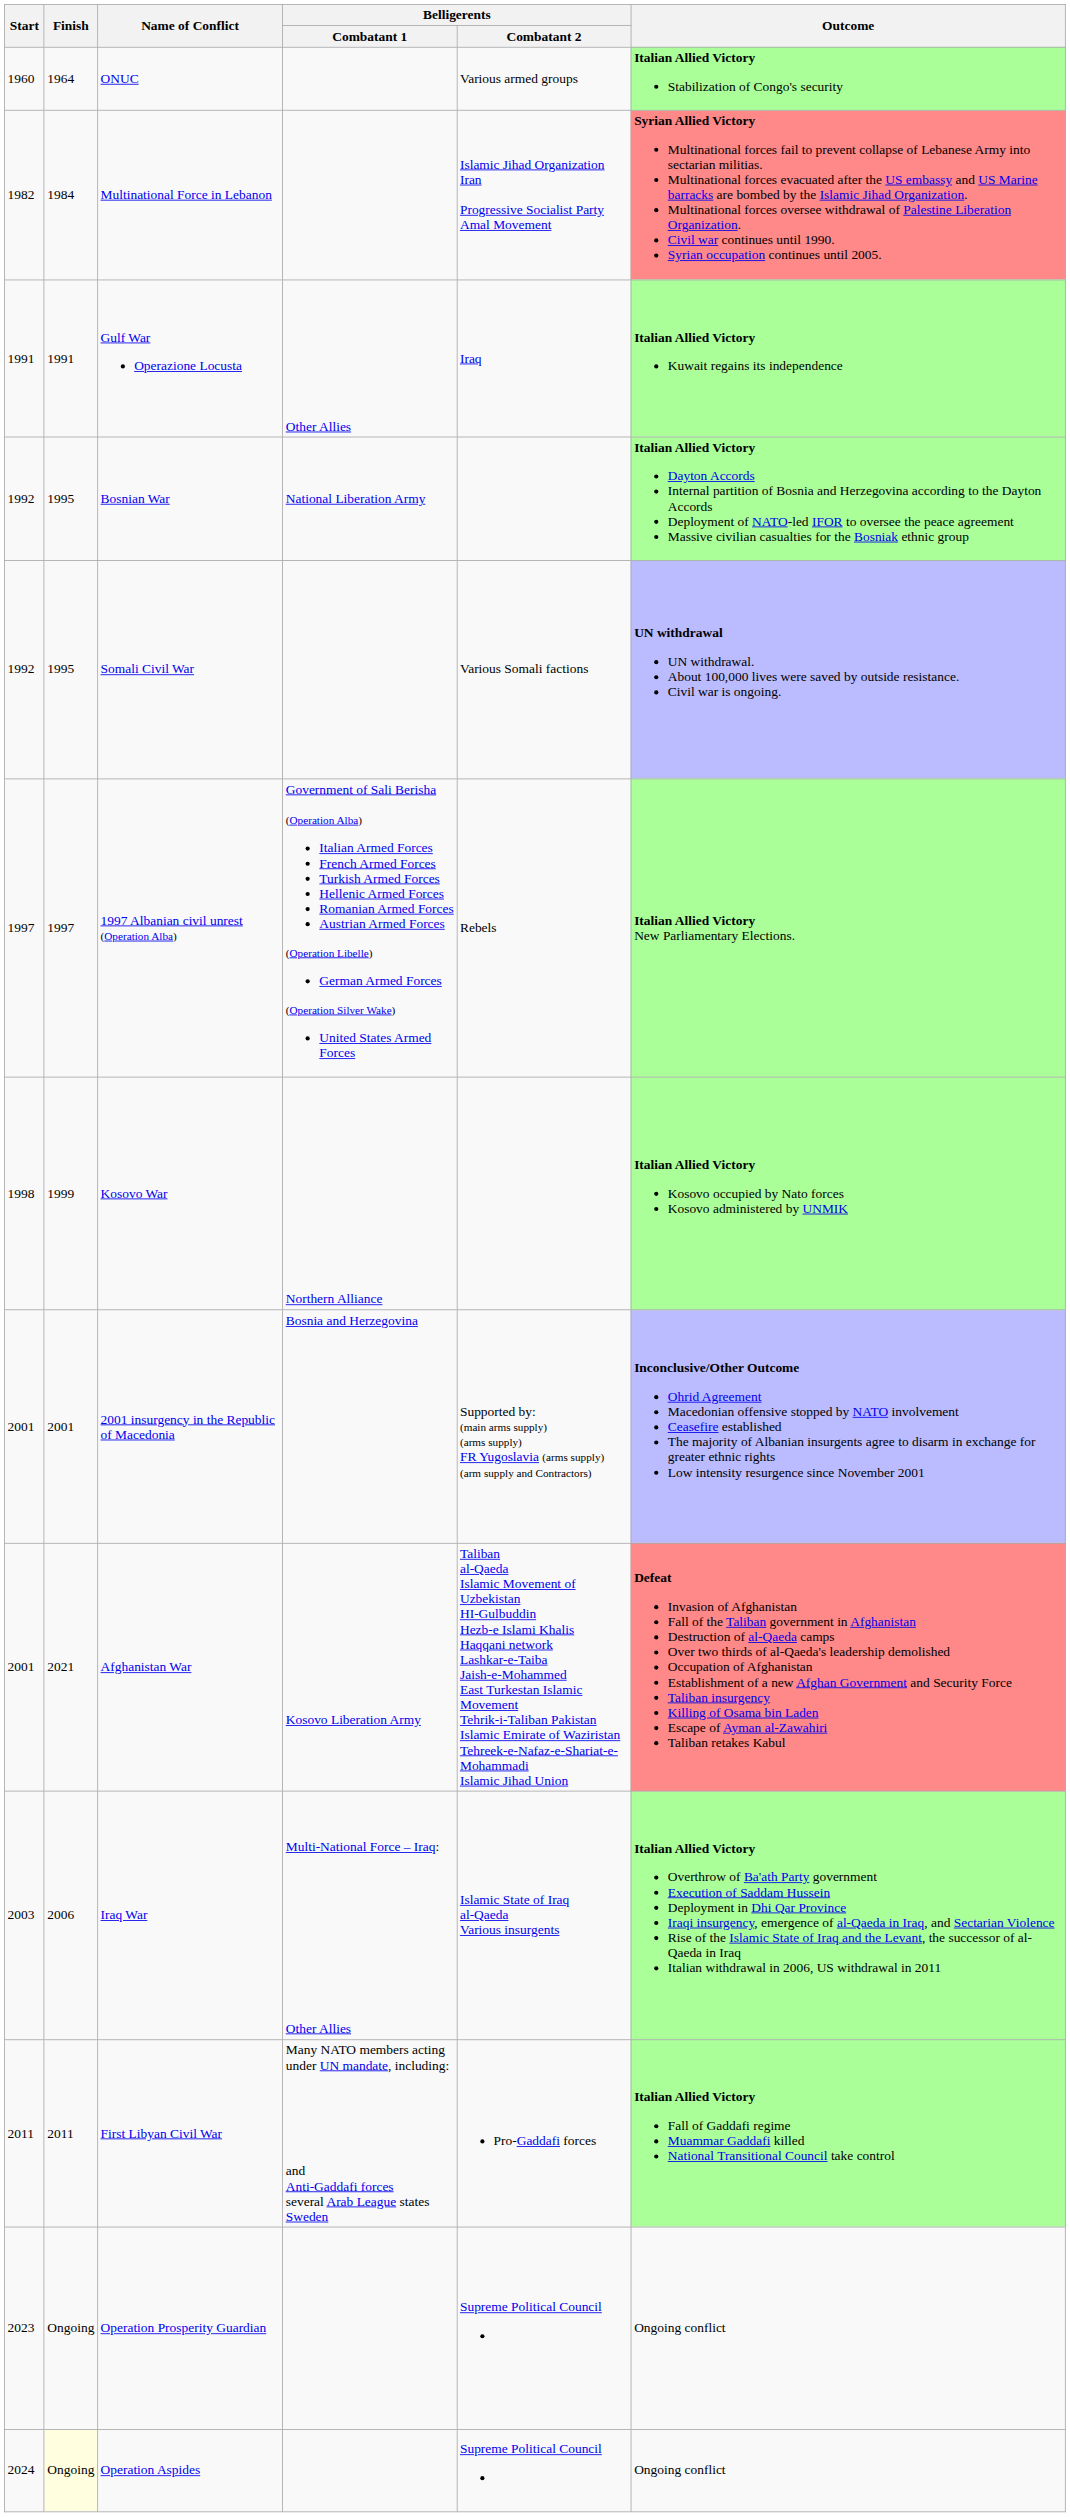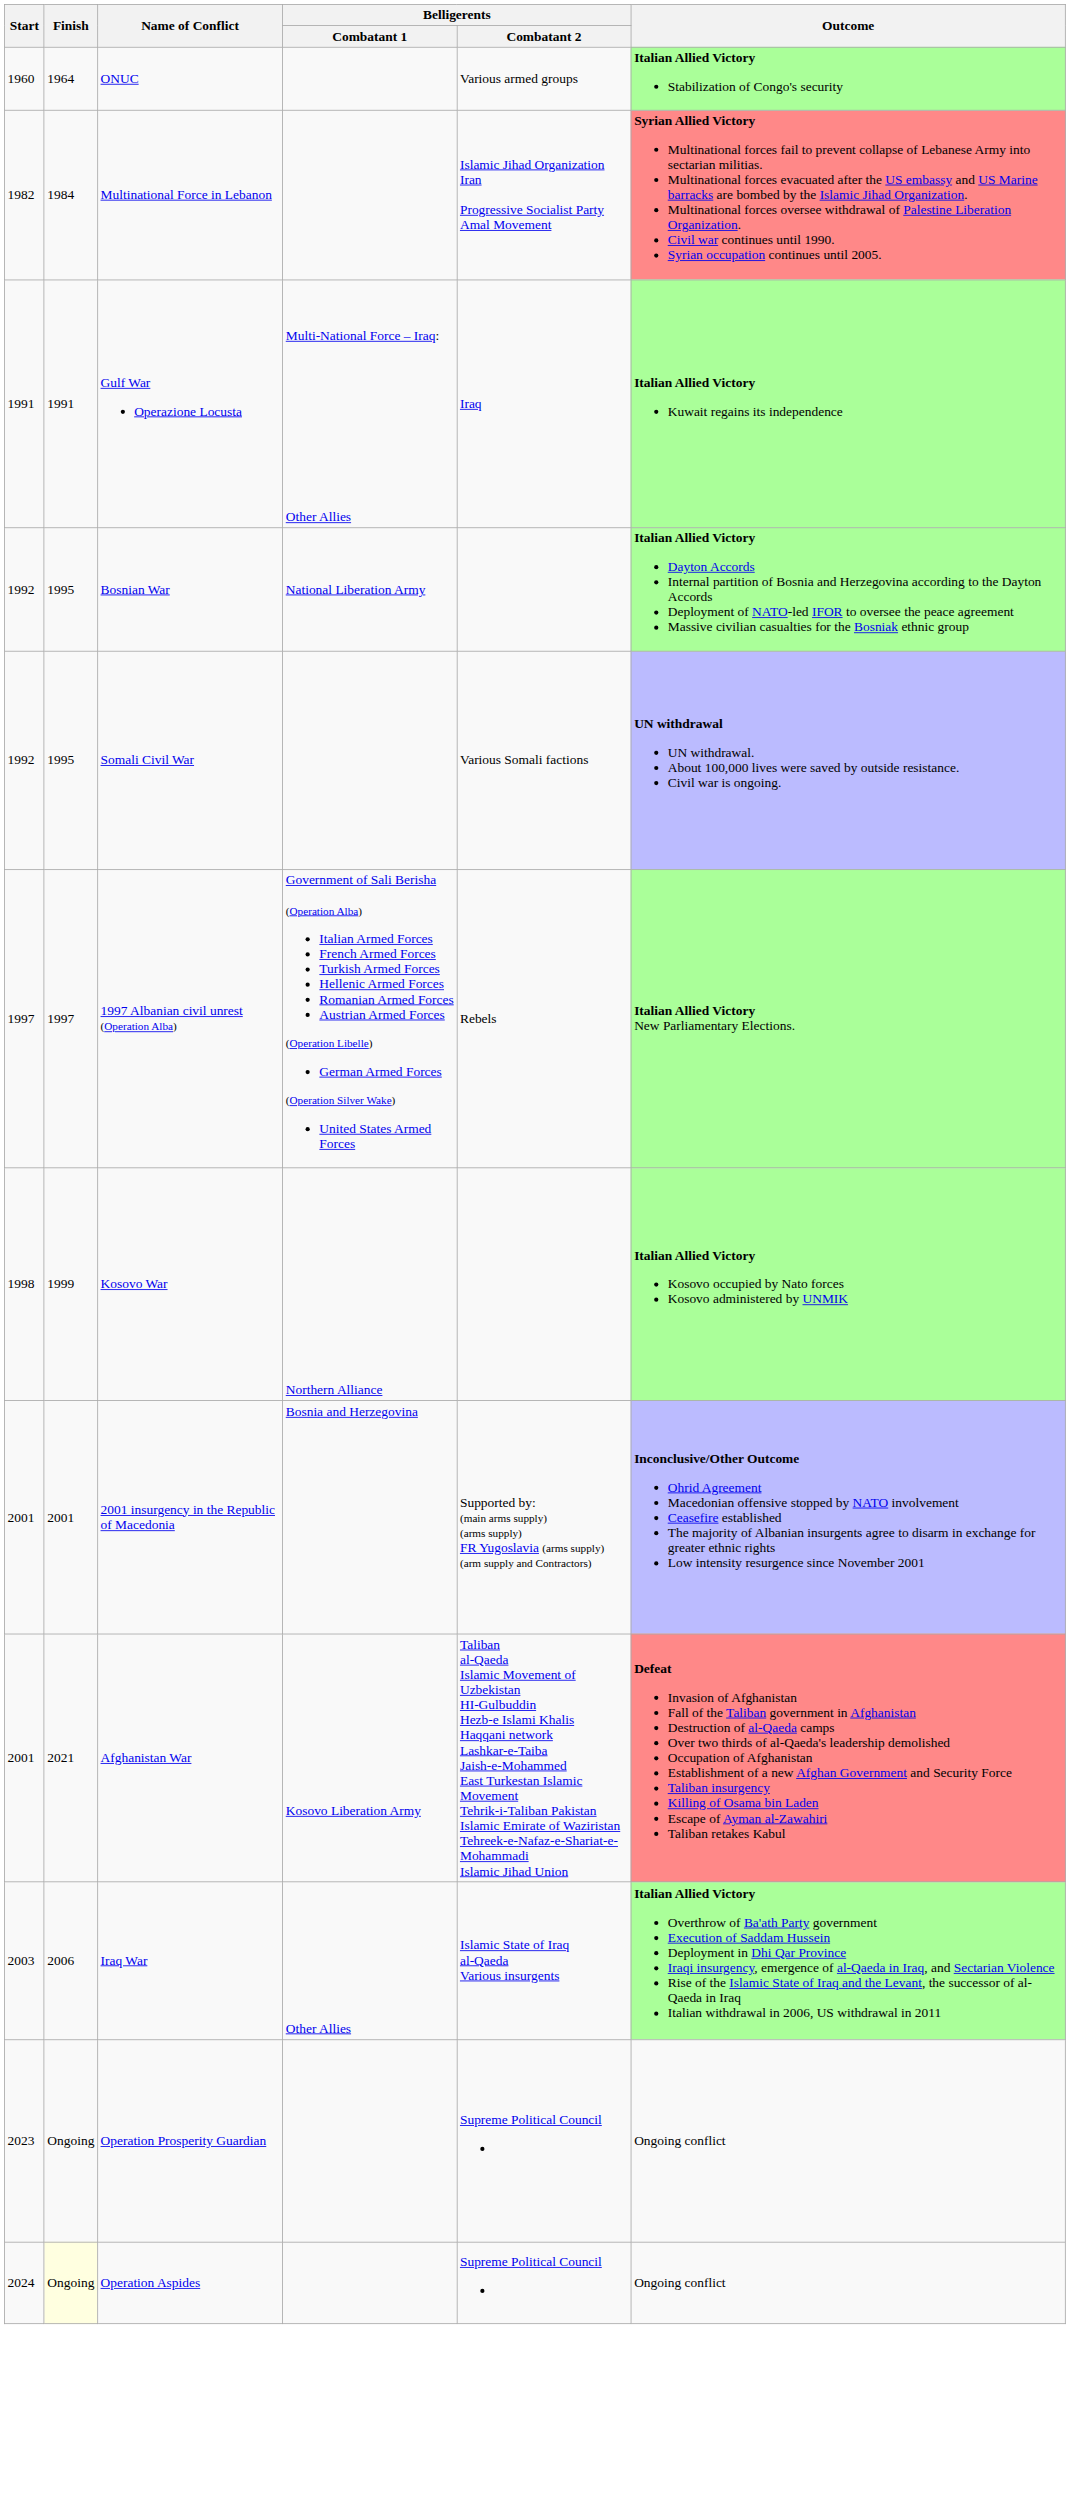(318, 426) Other Allies -> (362, 426) Multi-National Force – Iraq: Other Allies
(362, 1938) Multi-National Force – Iraq: Other Allies -> (318, 2028) Other Allies
- row: (161, 2133)
